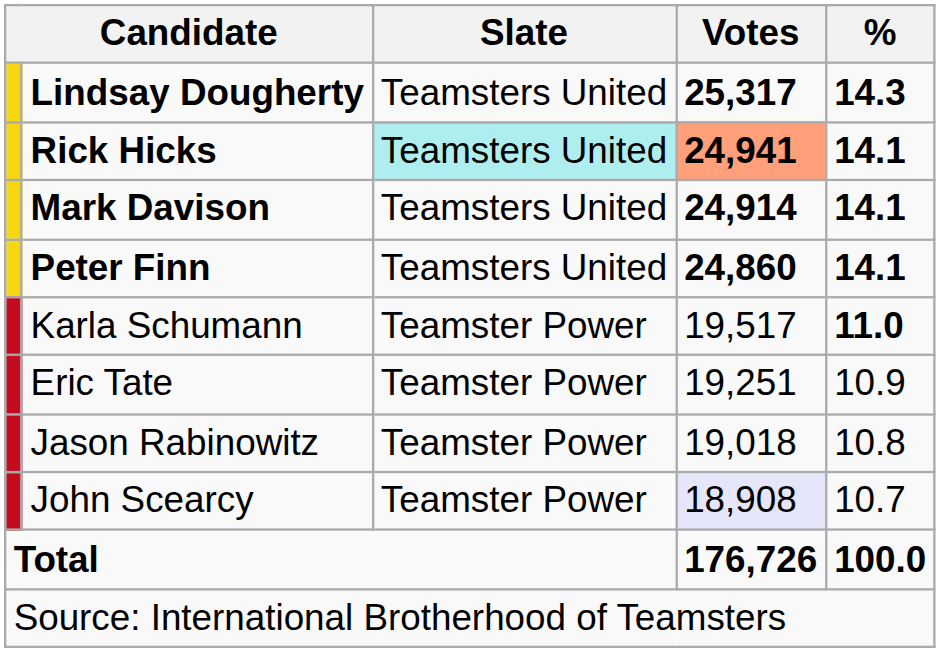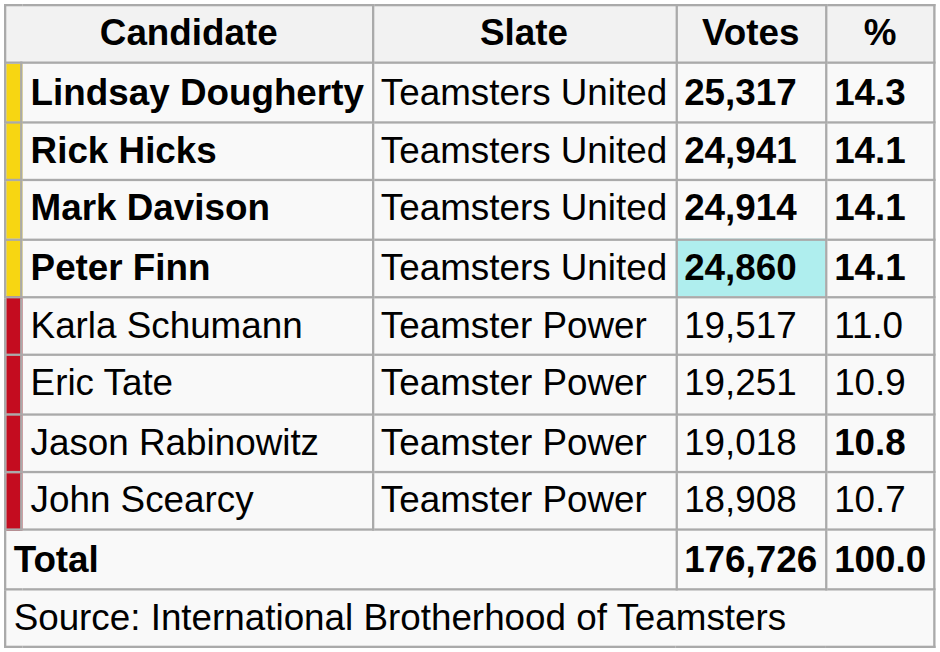(524, 150) paleturquoise background -> (524, 150) no background
(740, 150) lightsalmon background -> (740, 150) no background
(740, 267) no background -> (740, 267) paleturquoise background
(869, 325) bold -> (869, 325) normal
(870, 442) normal -> (870, 442) bold
(740, 500) lavender background -> (740, 500) no background
